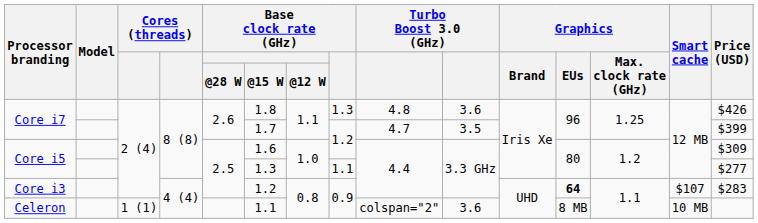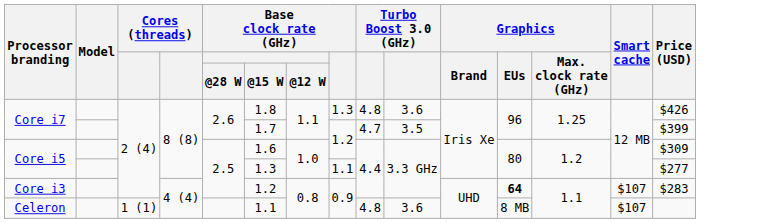(399, 208) colspan="2" -> (370, 208) 4.8
(690, 208) 10 MB -> (632, 208) $107
